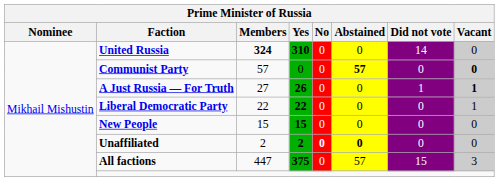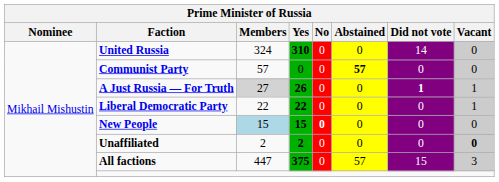(263, 50) bold -> (263, 50) normal
(474, 69) bold -> (474, 69) normal
(263, 87) no background -> (263, 87) lightgrey background
(421, 87) normal -> (421, 87) bold
(474, 87) bold -> (474, 87) normal
(263, 124) no background -> (263, 124) lightblue background
(322, 124) normal -> (322, 124) bold
(322, 143) bold -> (322, 143) normal
(360, 143) bold -> (360, 143) normal
(474, 143) normal -> (474, 143) bold
